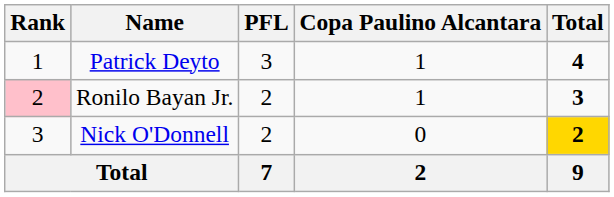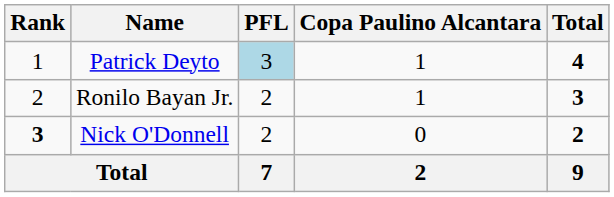(266, 60) no background -> (266, 60) lightblue background
(38, 97) pink background -> (38, 97) no background
(38, 135) normal -> (38, 135) bold
(578, 135) gold background -> (578, 135) no background
